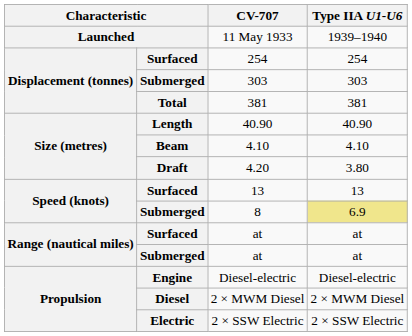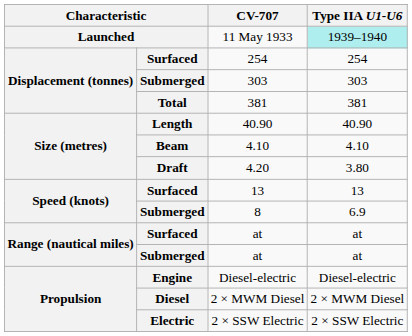(357, 37) no background -> (357, 37) paleturquoise background
(357, 211) khaki background -> (357, 211) no background
